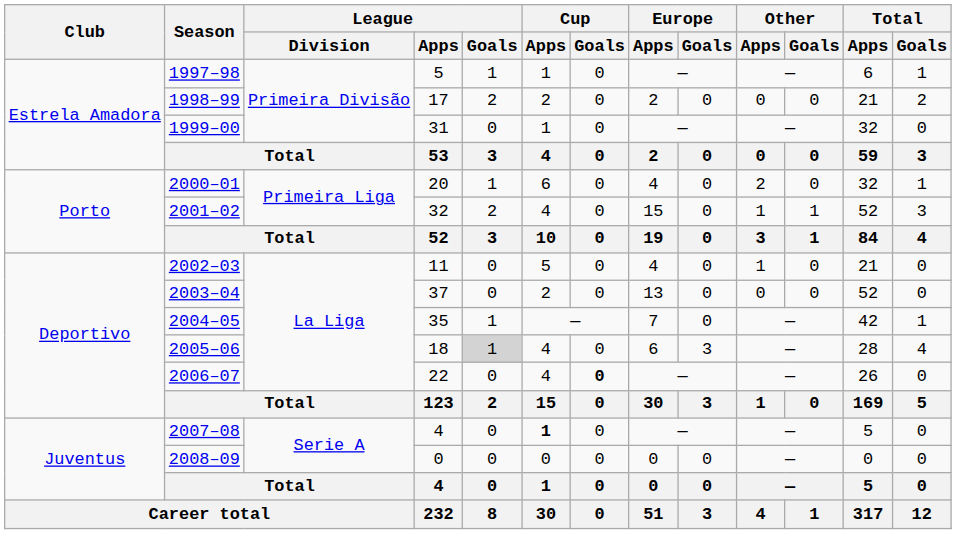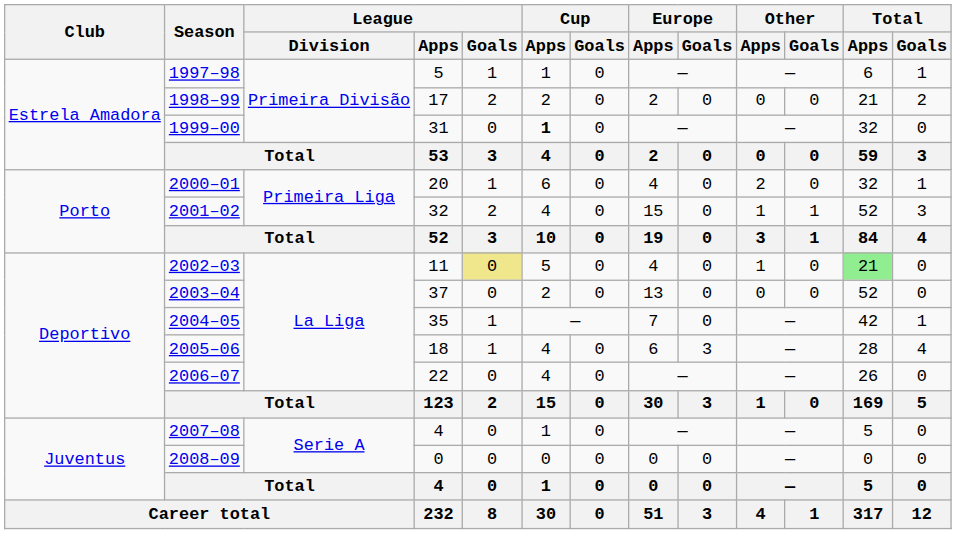(546, 129) normal -> (546, 129) bold
(492, 266) no background -> (492, 266) khaki background
(868, 266) no background -> (868, 266) lightgreen background
(492, 349) lightgrey background -> (492, 349) no background
(600, 376) bold -> (600, 376) normal
(546, 432) bold -> (546, 432) normal
